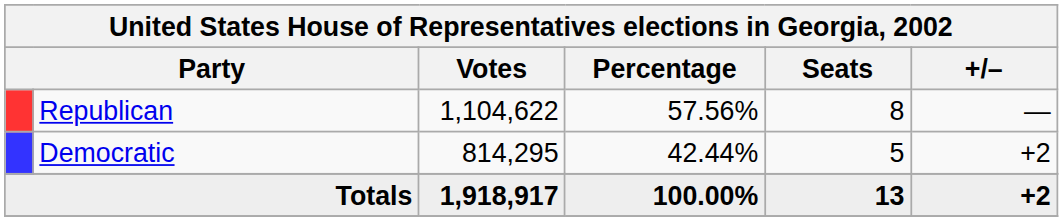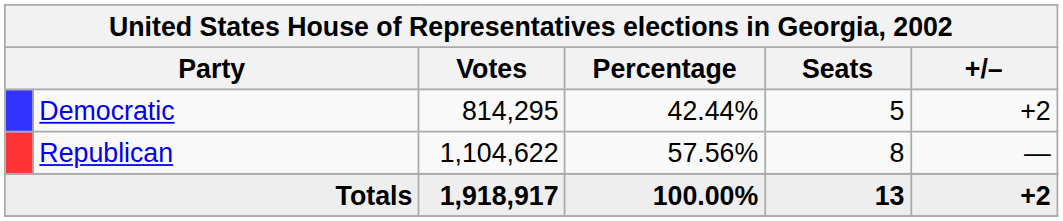rows swapped: (106, 111) <-> (107, 153)
